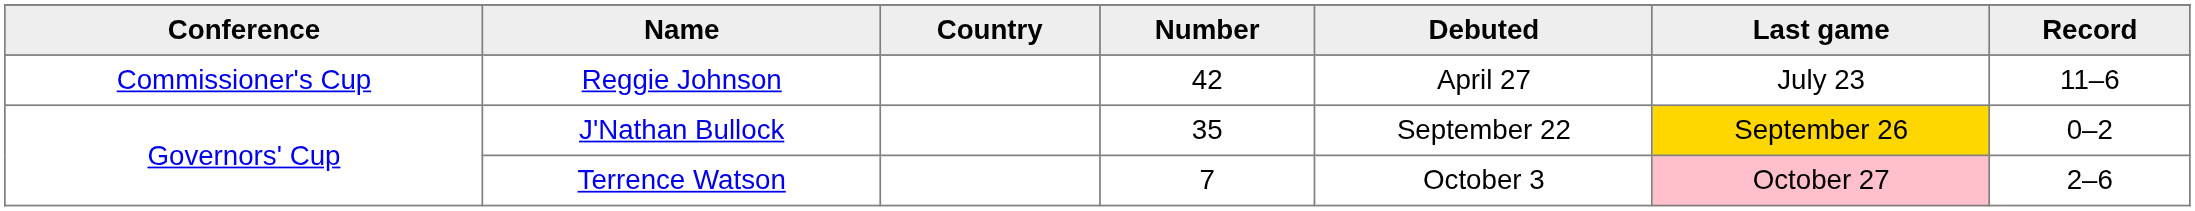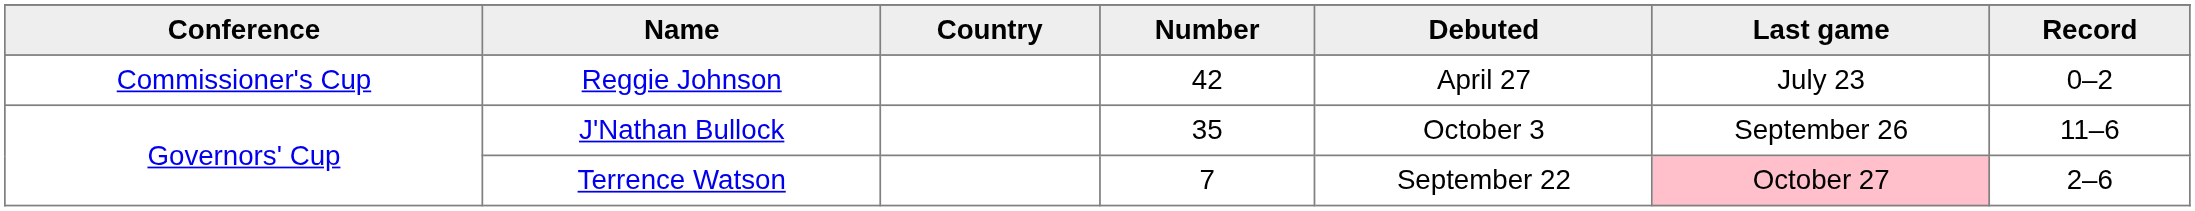(2090, 79) 11–6 -> (2090, 79) 0–2
(1484, 129) September 22 -> (1484, 129) October 3
(1821, 129) gold background -> (1821, 129) no background
(2090, 129) 0–2 -> (2090, 129) 11–6
(1484, 180) October 3 -> (1484, 180) September 22
